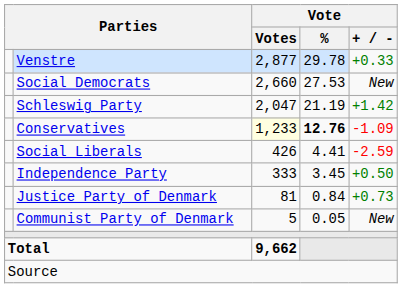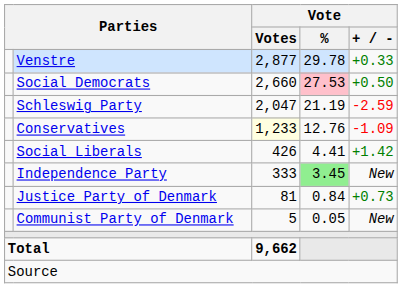(324, 84) no background -> (324, 84) pink background
(381, 84) New -> (373, 84) +0.50
(373, 107) +1.42 -> (373, 107) -2.59
(324, 129) bold -> (324, 129) normal
(373, 152) -2.59 -> (373, 152) +1.42
(329, 175) no background -> (329, 175) lightgreen background
(373, 175) +0.50 -> (381, 175) New
